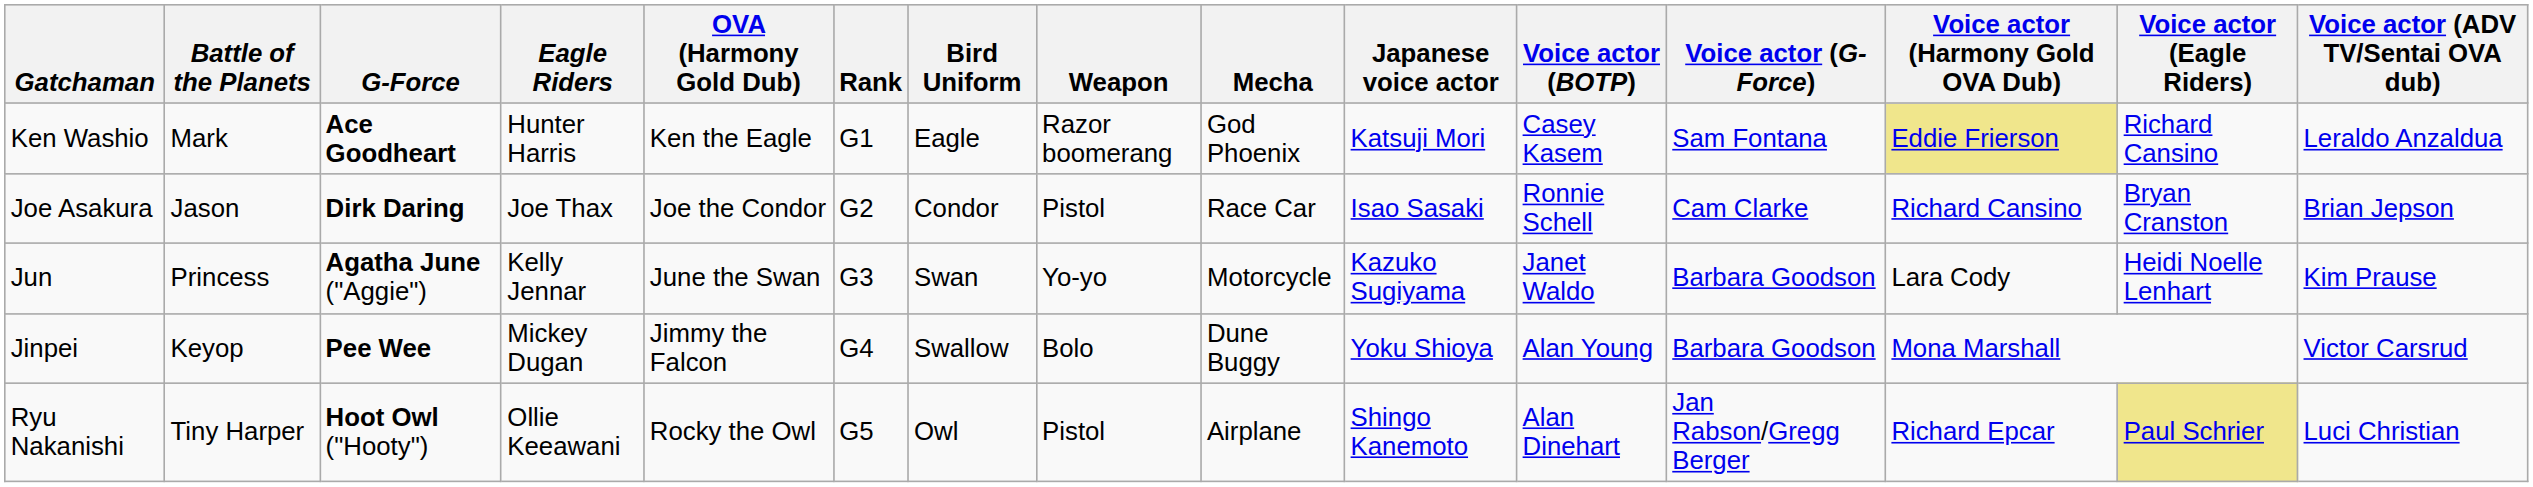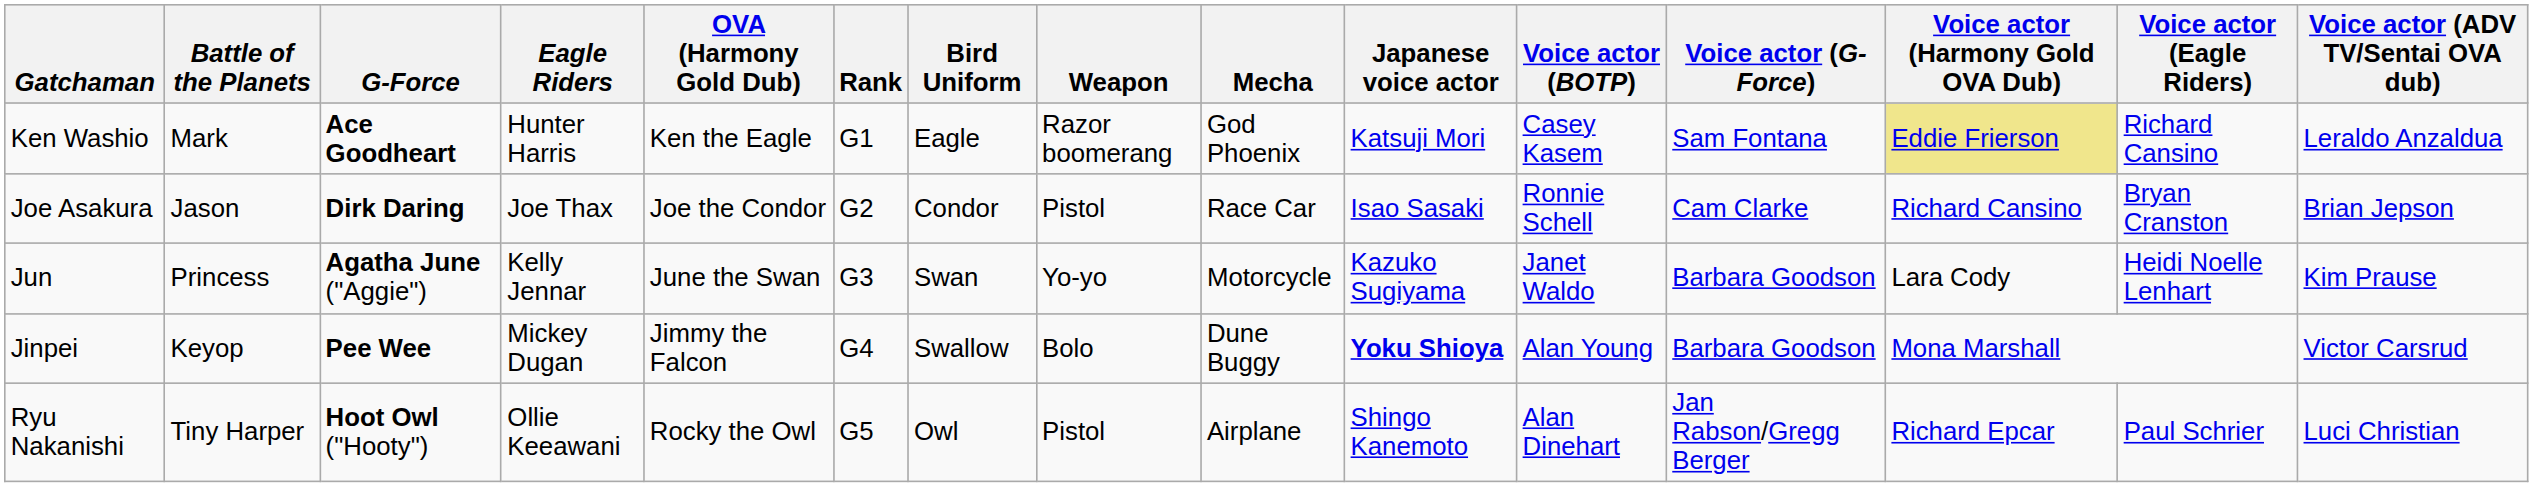(1422, 347) normal -> (1427, 347) bold
(2194, 432) khaki background -> (2194, 432) no background
